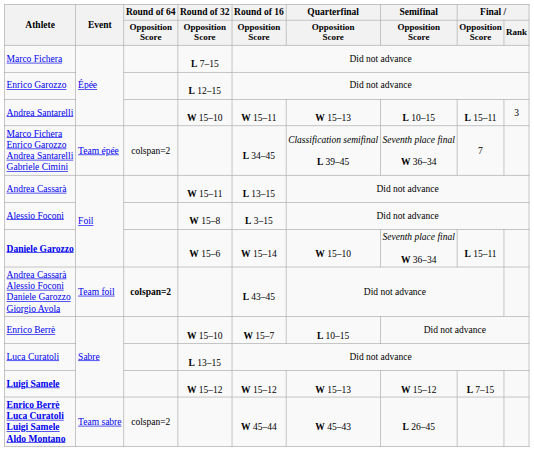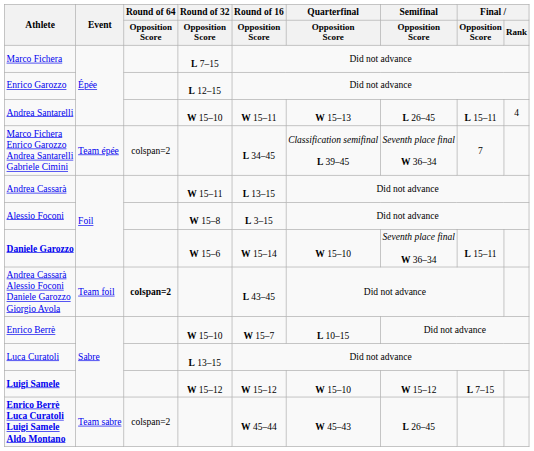(419, 118) L 10–15 -> (419, 118) L 26–45
(517, 113) 3 -> (517, 113) 4
(333, 390) W 15–13 -> (333, 390) W 15–10
